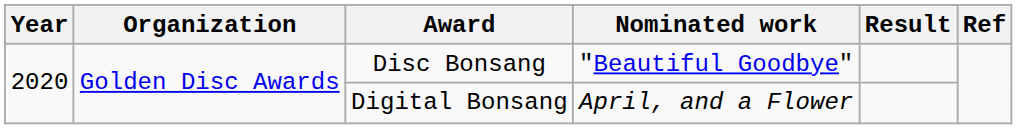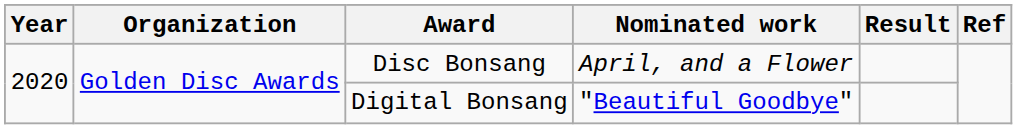(716, 64) "Beautiful Goodbye" -> (716, 64) April, and a Flower
(716, 103) April, and a Flower -> (716, 103) "Beautiful Goodbye"
